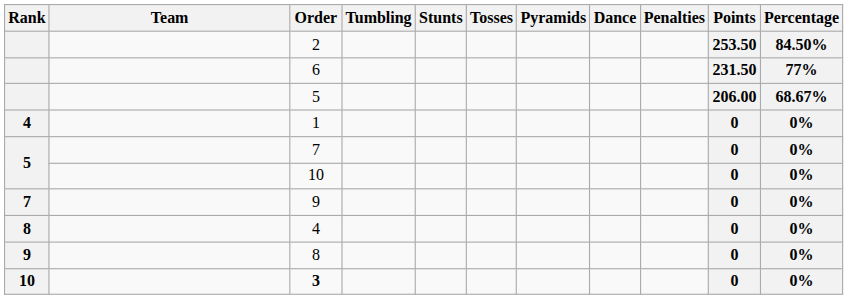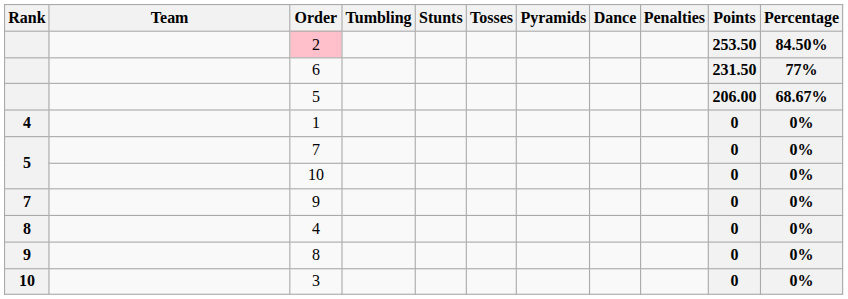(316, 44) no background -> (316, 44) pink background
(316, 281) bold -> (316, 281) normal
